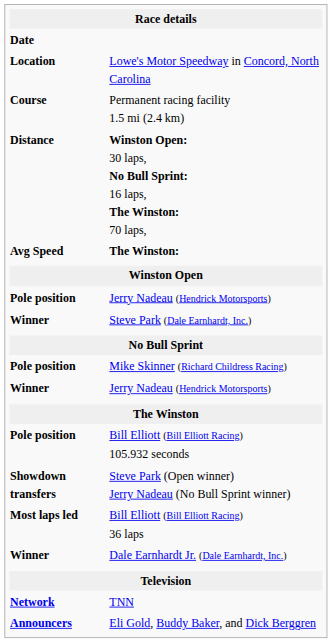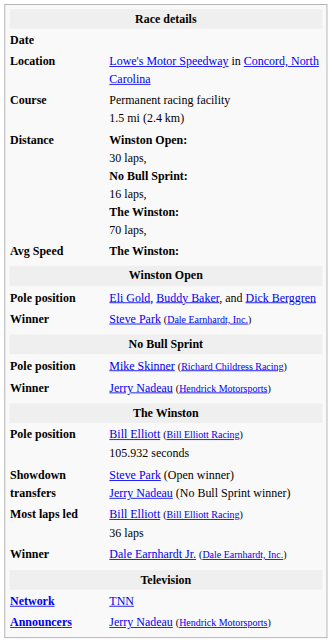(190, 297) Jerry Nadeau (Hendrick Motorsports) -> (213, 297) Eli Gold, Buddy Baker, and Dick Berggren
(213, 623) Eli Gold, Buddy Baker, and Dick Berggren -> (190, 622) Jerry Nadeau (Hendrick Motorsports)
